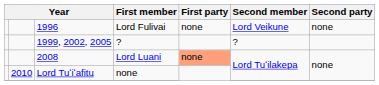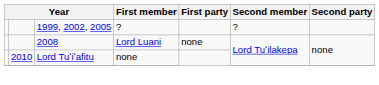- row: (141, 27)
(192, 57) lightsalmon background -> (192, 42) no background
